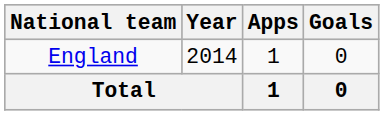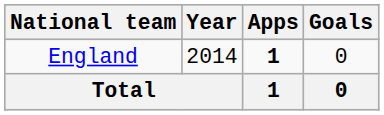(273, 57) normal -> (273, 57) bold
